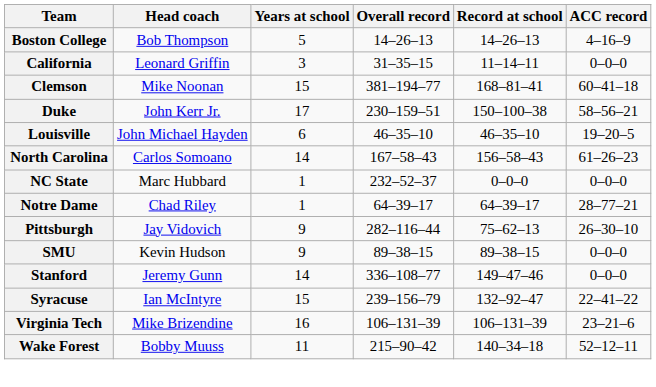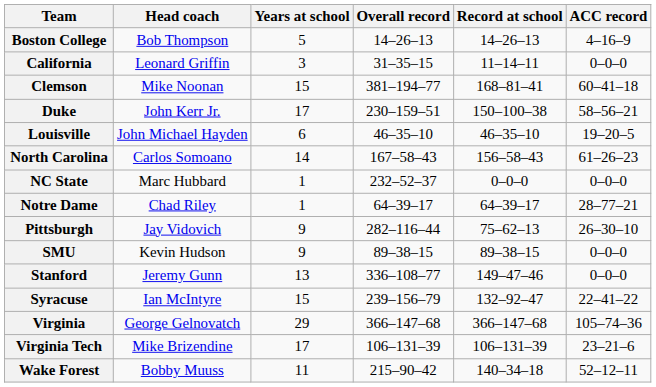(302, 275) 14 -> (302, 275) 13
+ row: (59, 323)
(302, 323) 16 -> (302, 346) 17
